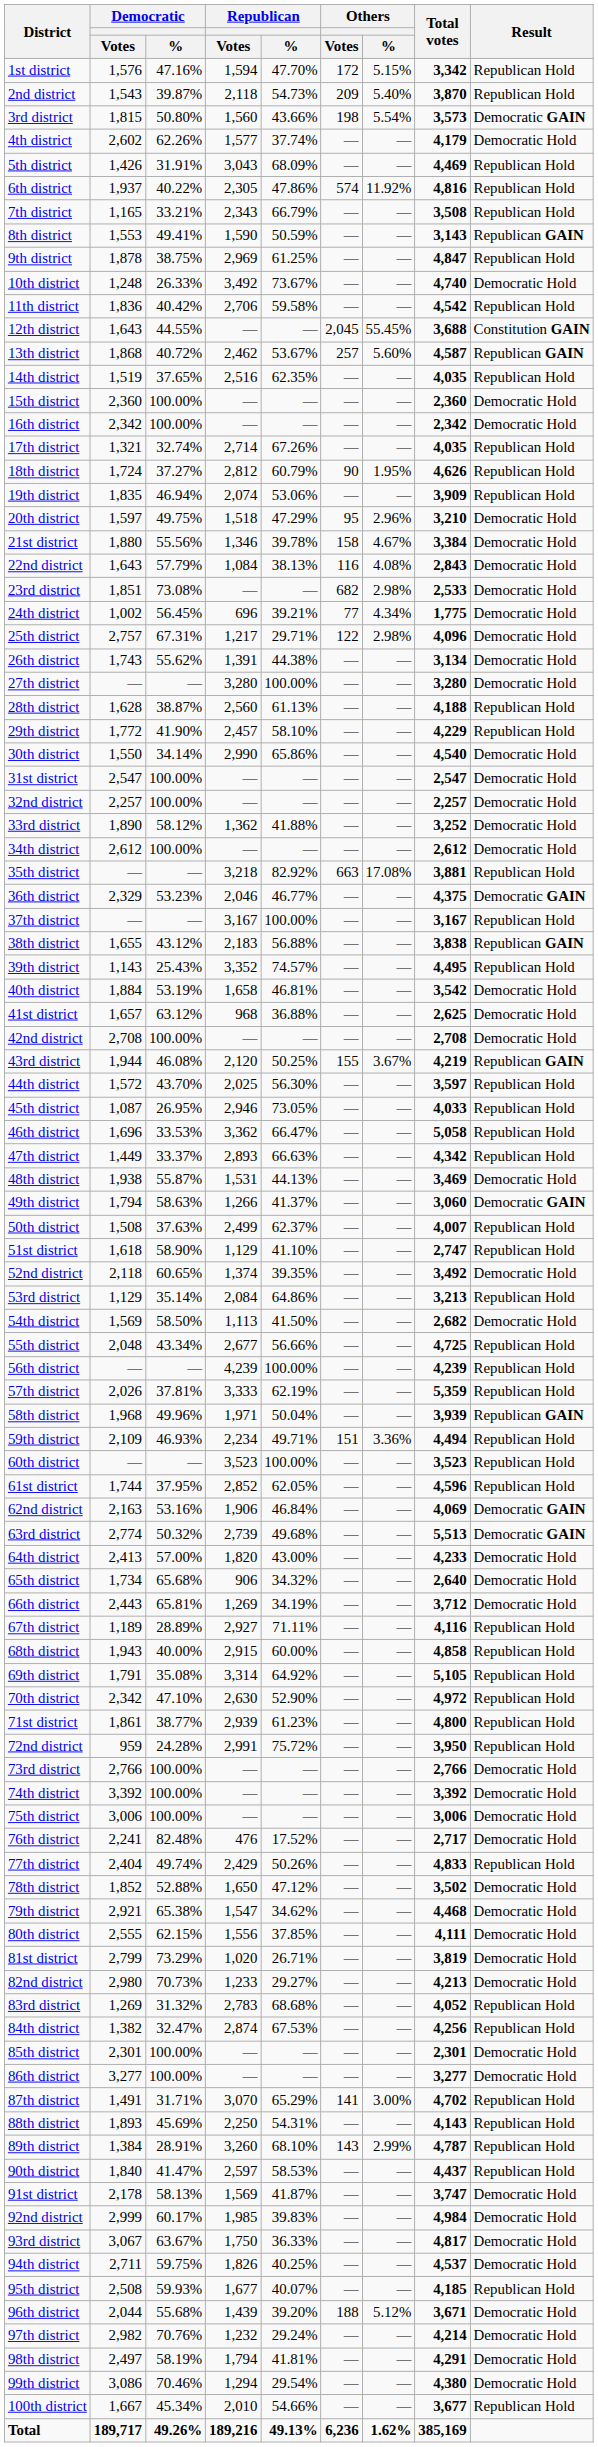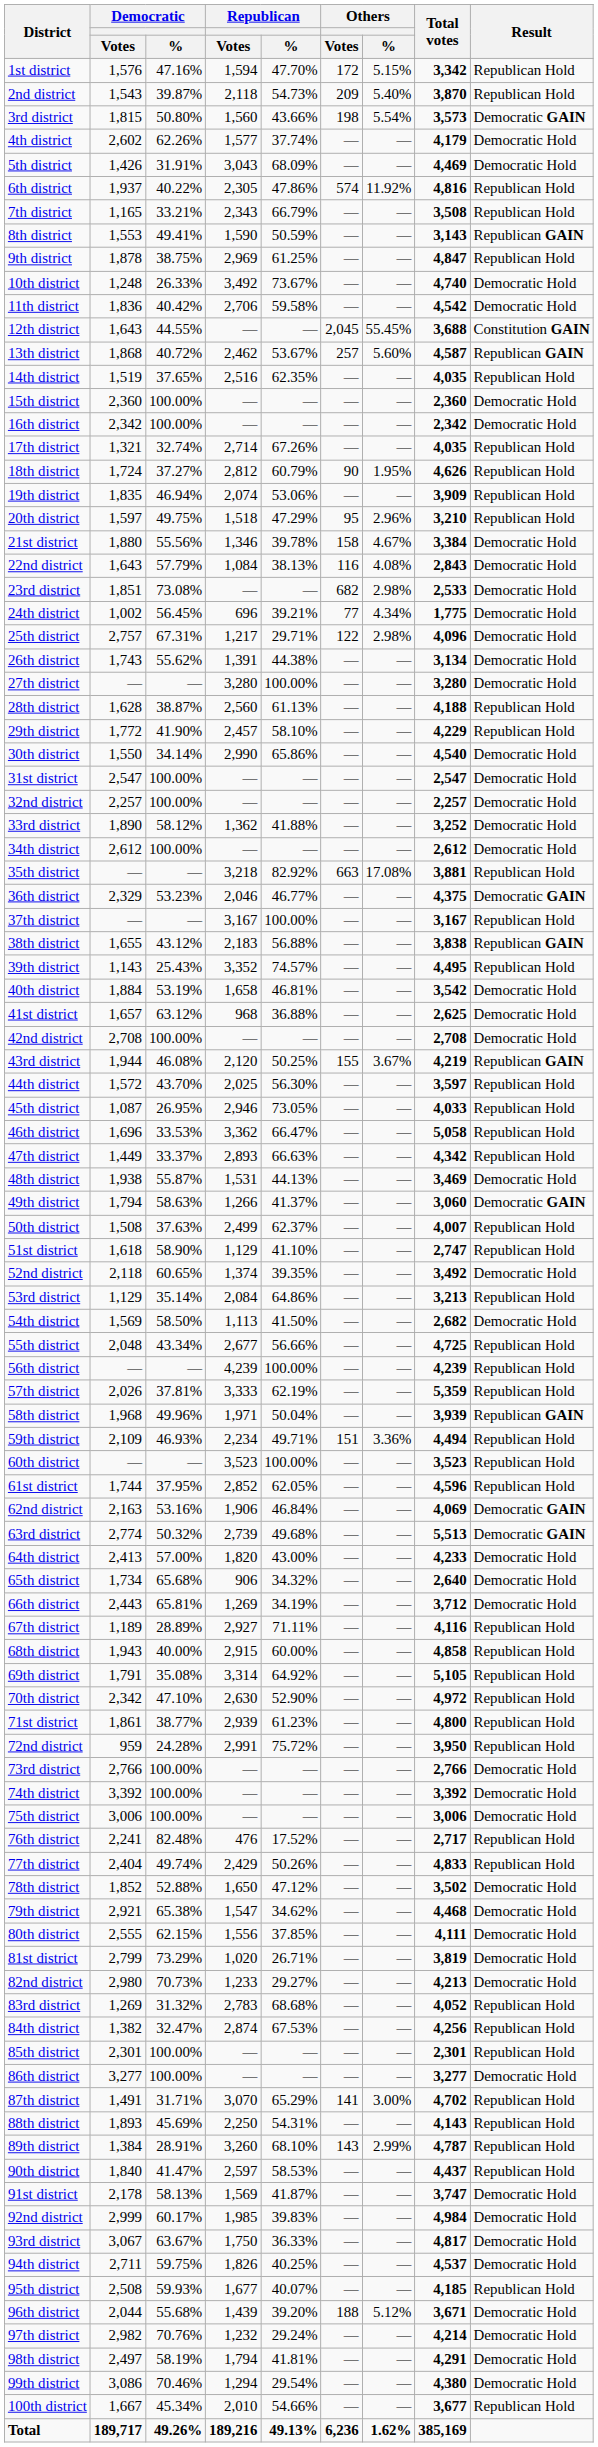(524, 164) Republican Hold -> (525, 164) Democratic Hold
(524, 306) Republican Hold -> (525, 306) Democratic Hold
(525, 518) Democratic Hold -> (524, 518) Republican Hold
(525, 1840) Democratic Hold -> (524, 1840) Republican Hold
(525, 2052) Democratic Hold -> (524, 2052) Republican Hold
